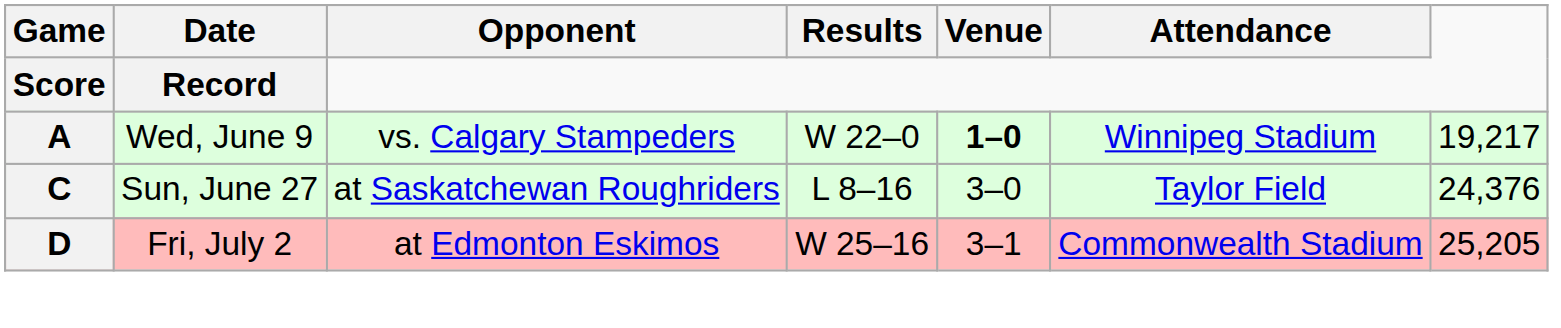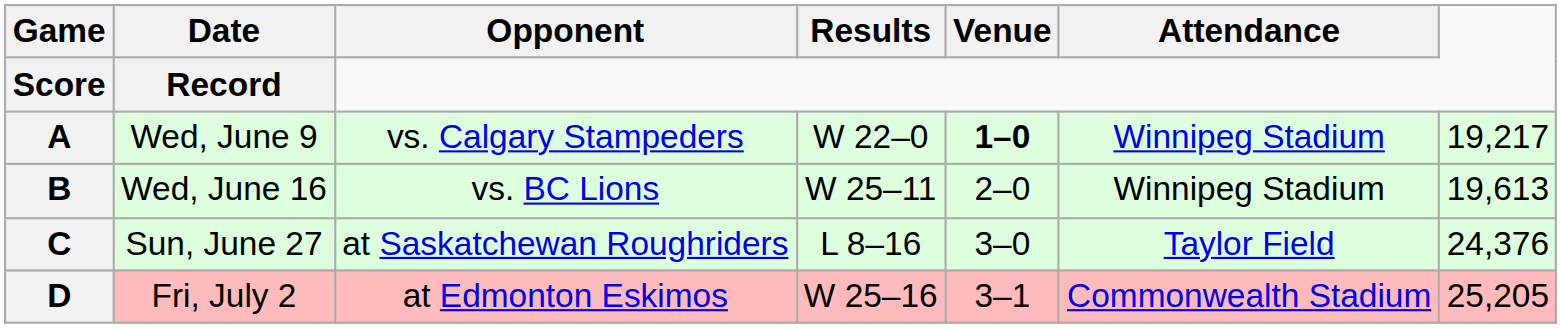+ row: (59, 190)
